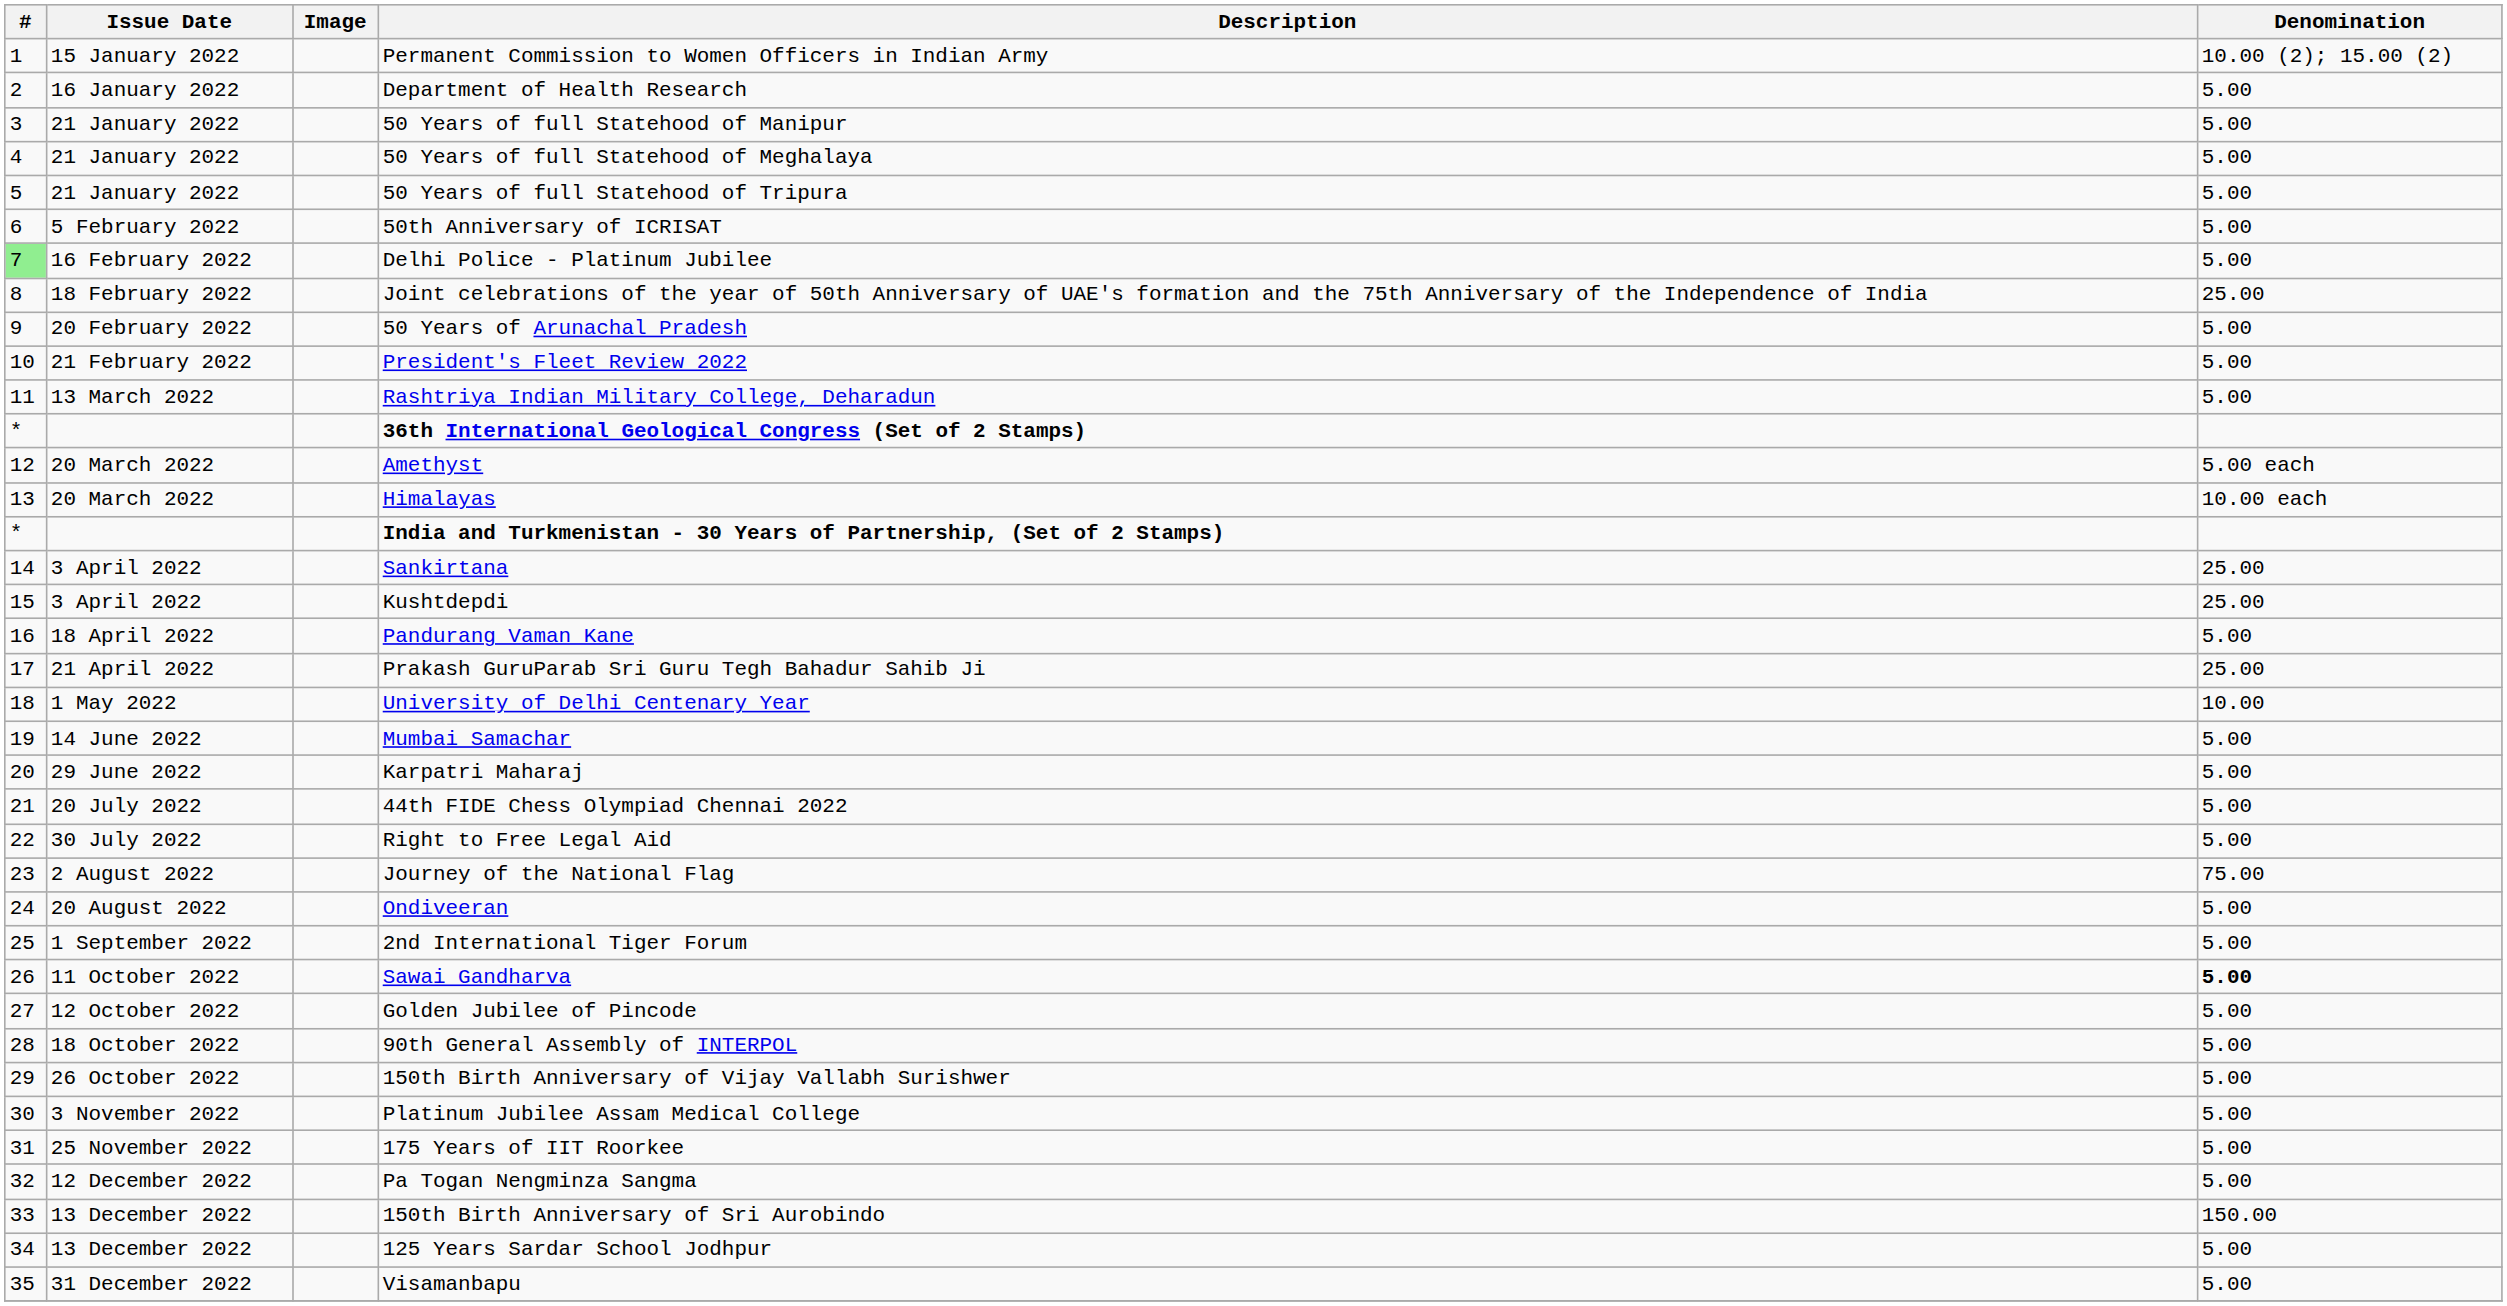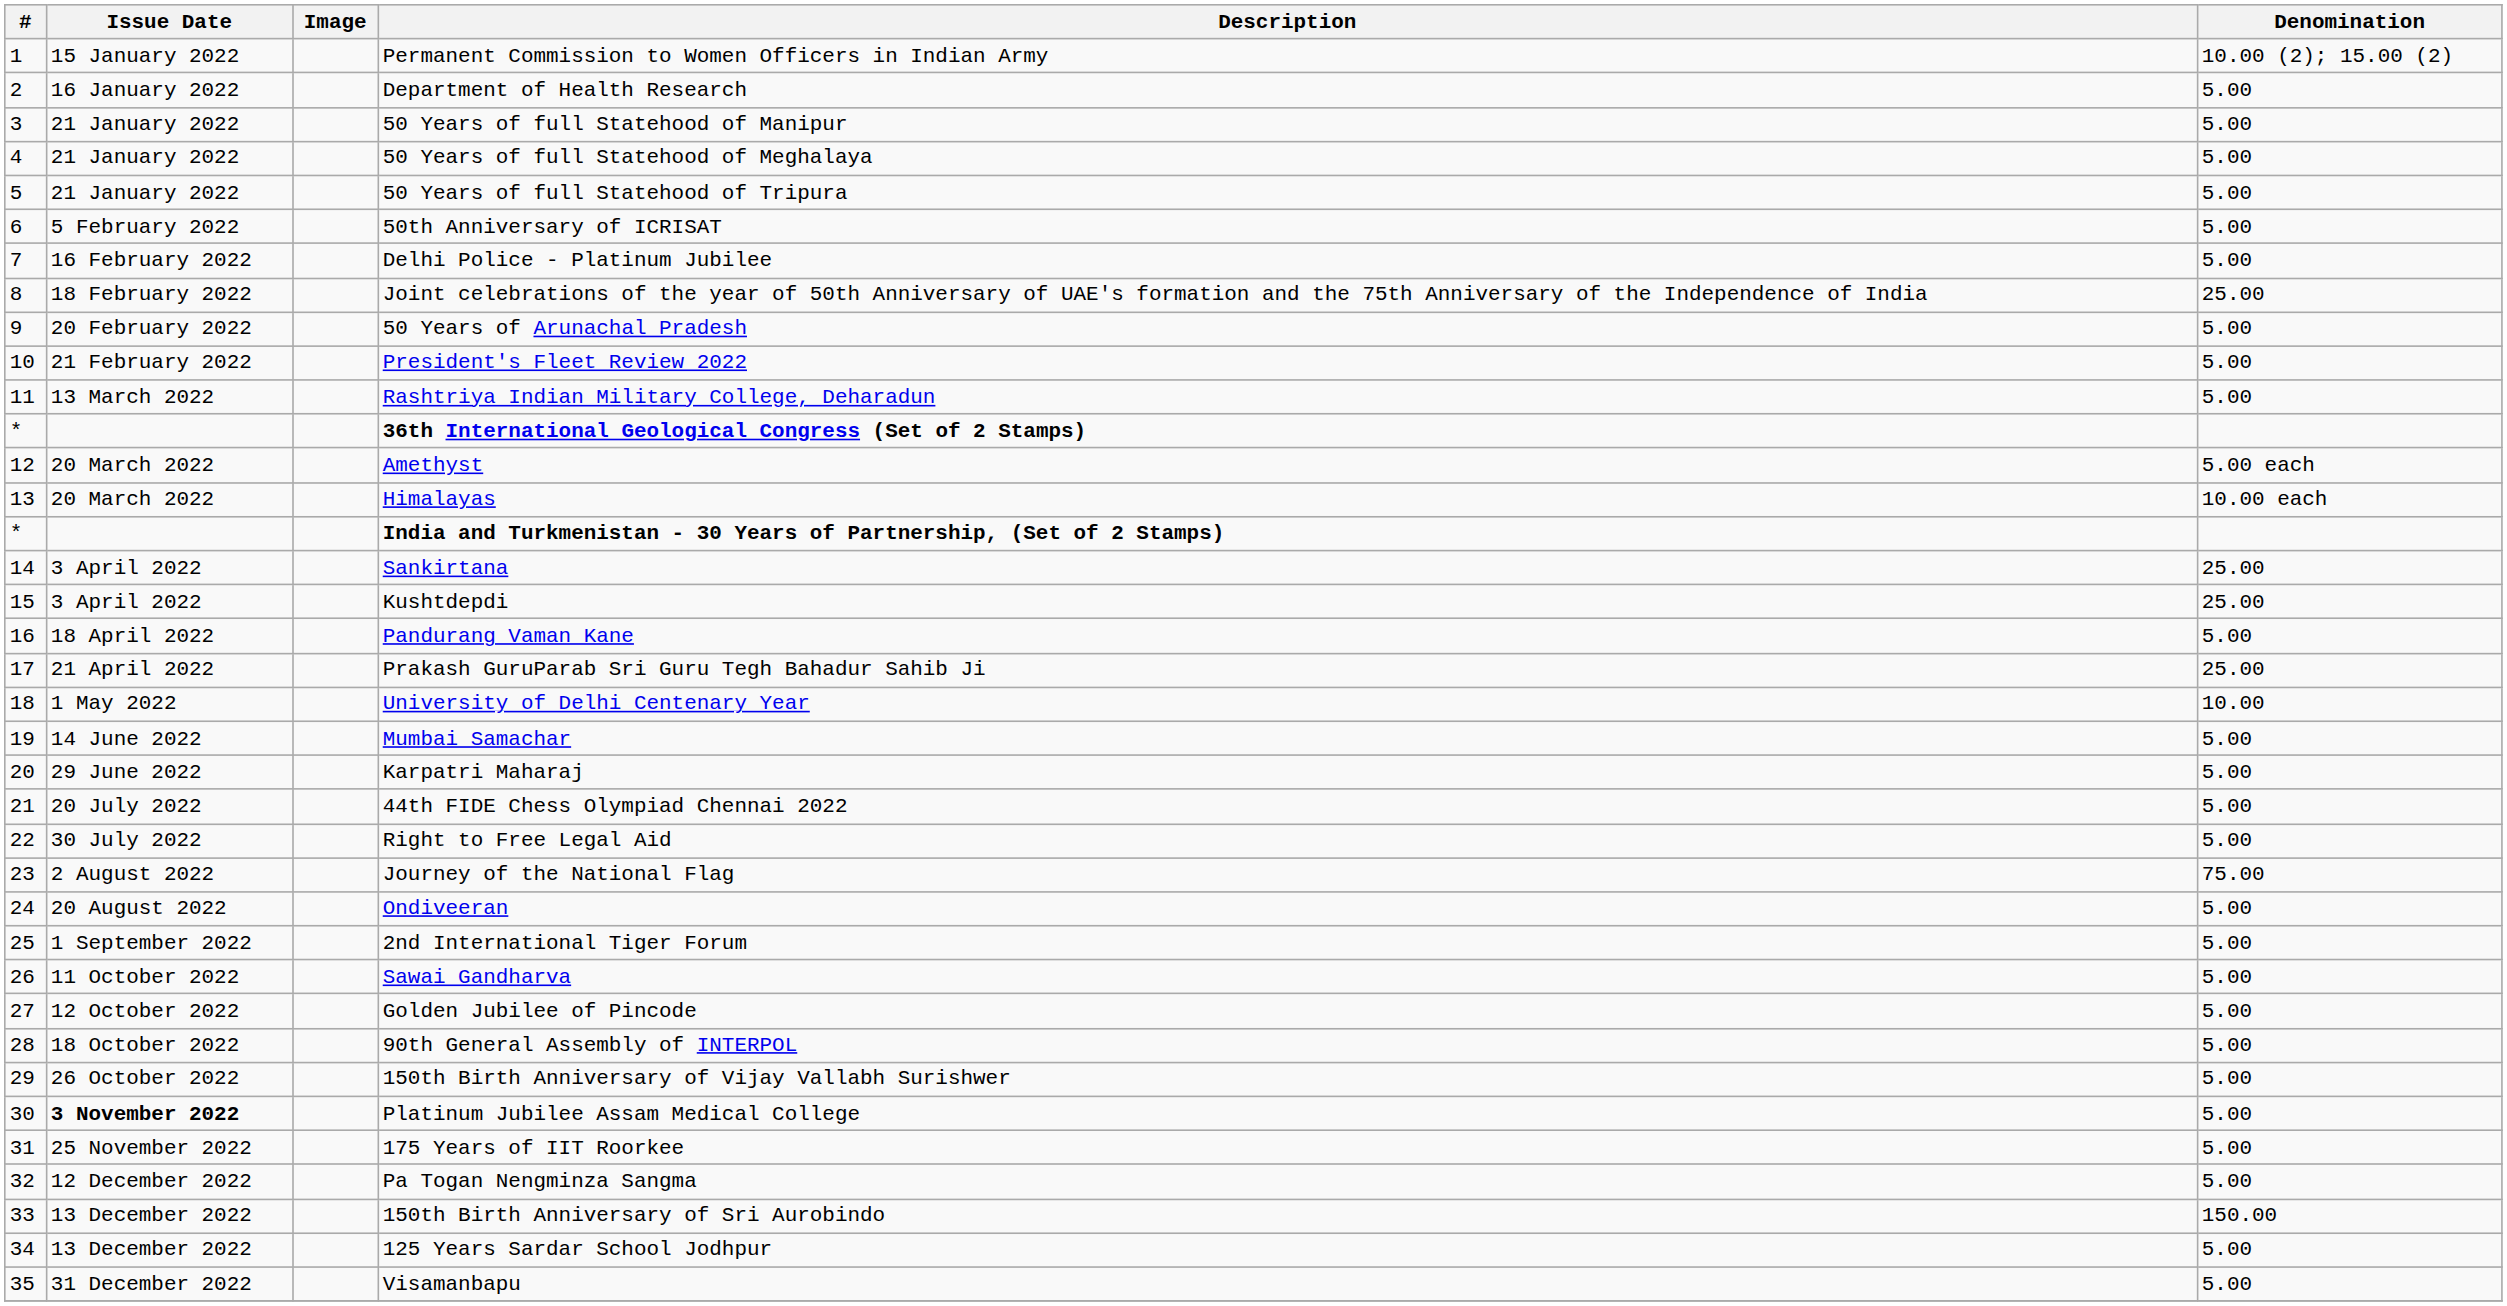(16, 261) lightgreen background -> (16, 261) no background
(2227, 977) bold -> (2227, 977) normal
(145, 1113) normal -> (145, 1113) bold
